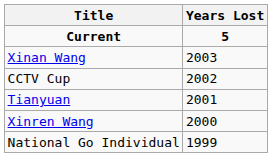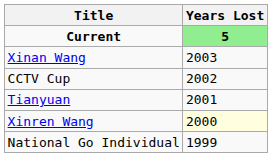(225, 36) no background -> (225, 36) lightgreen background
(202, 121) no background -> (202, 121) lightyellow background
